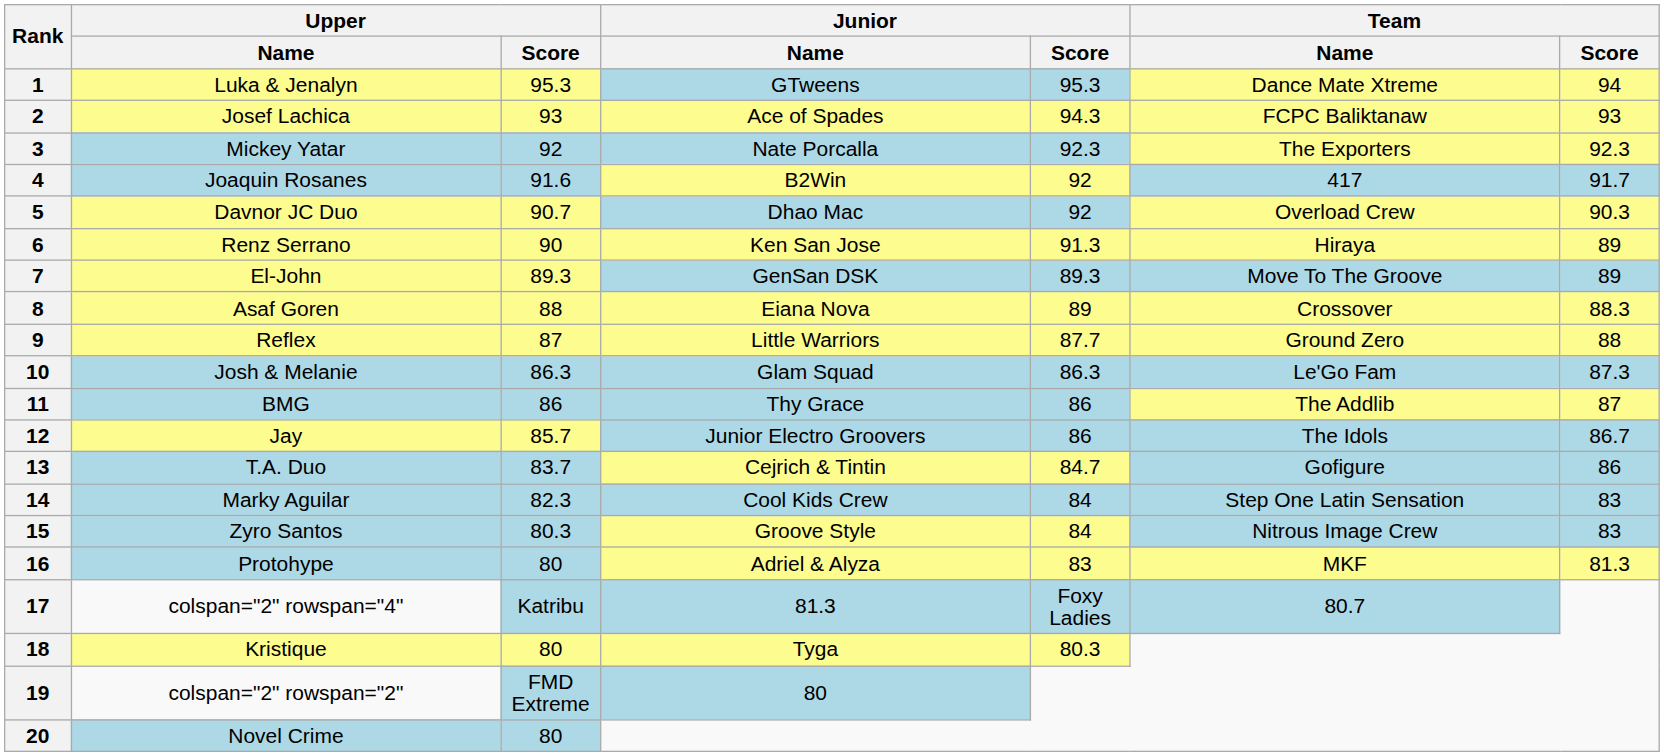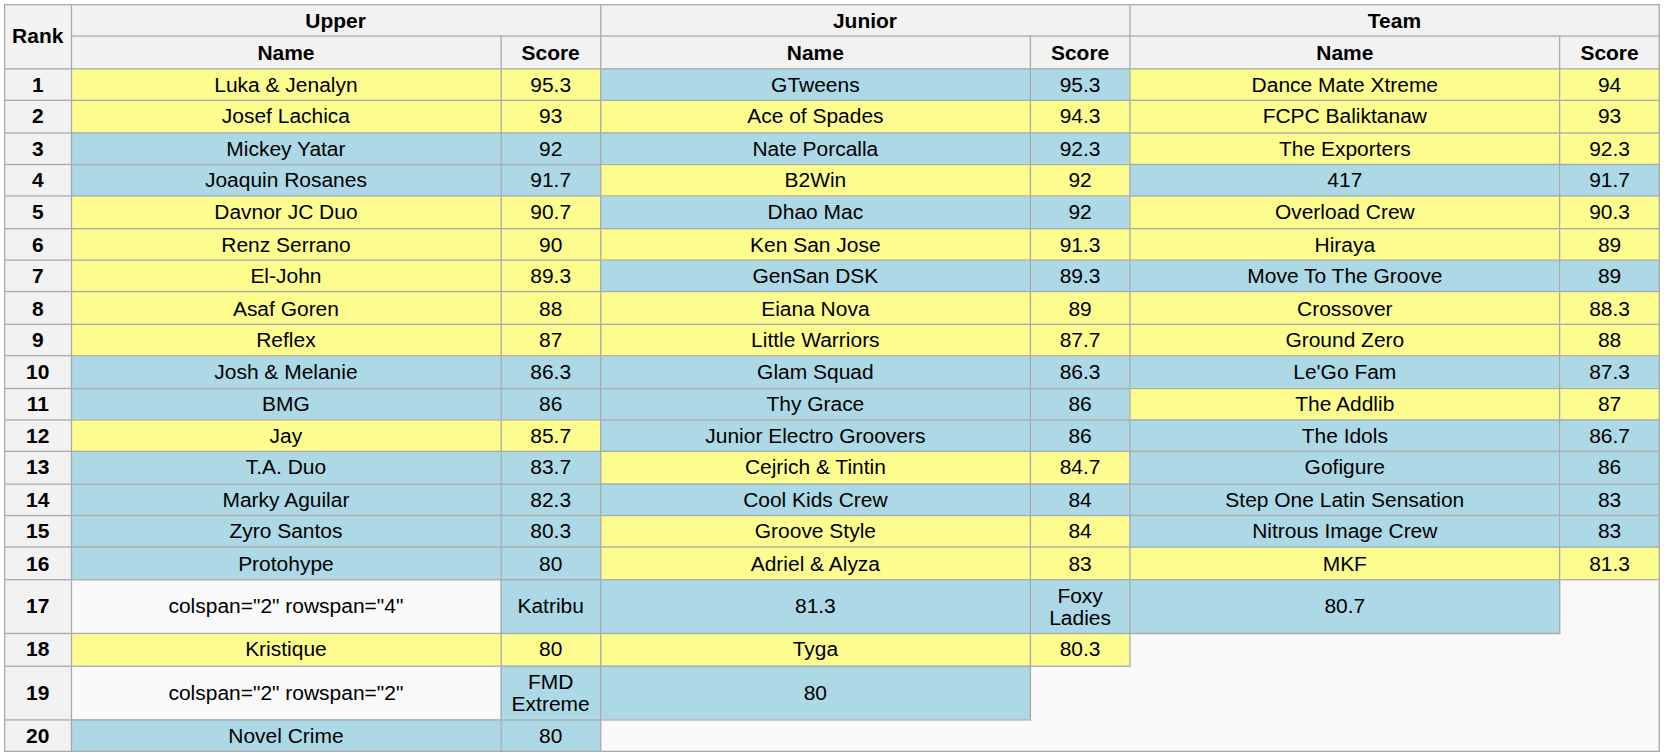(551, 180) 91.6 -> (551, 180) 91.7
